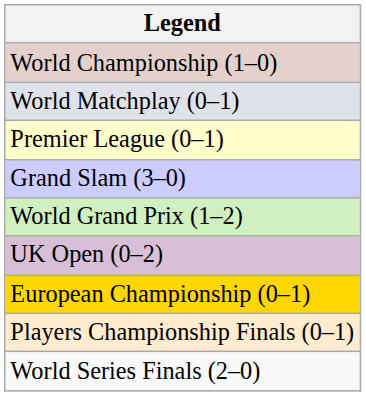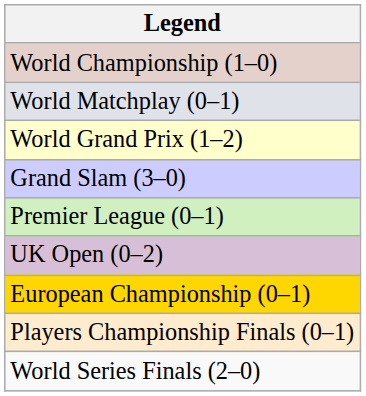(117, 139) Premier League (0–1) -> (127, 139) World Grand Prix (1–2)
(127, 216) World Grand Prix (1–2) -> (117, 216) Premier League (0–1)
